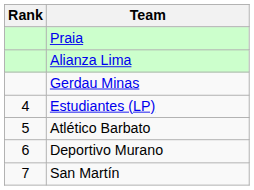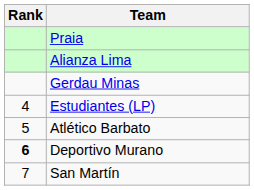(26, 151) normal -> (26, 151) bold
